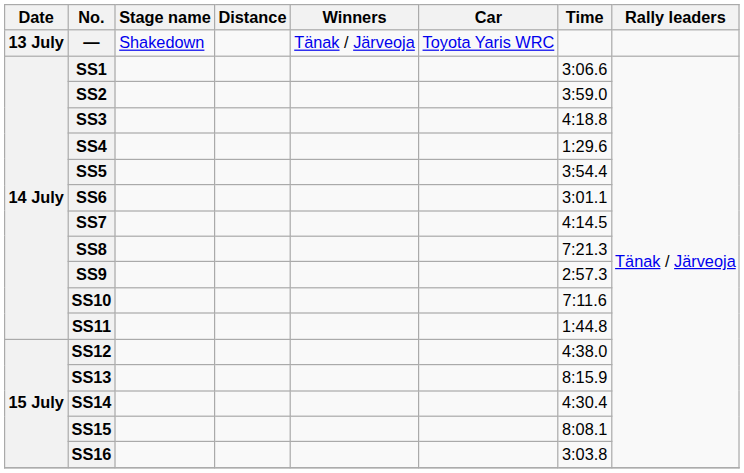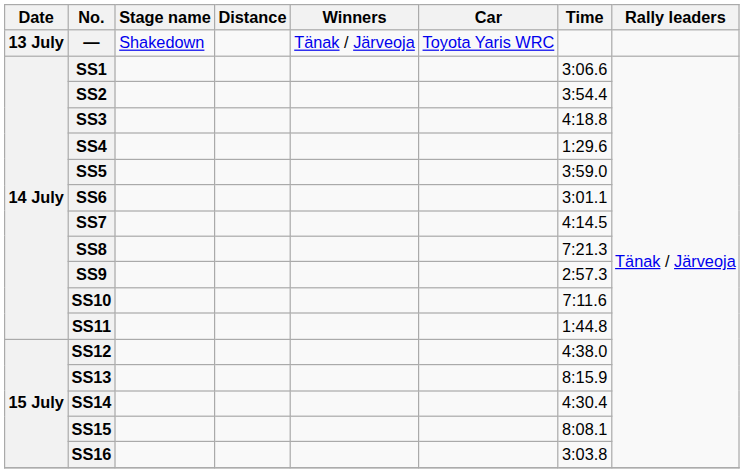(585, 94) 3:59.0 -> (585, 94) 3:54.4
(585, 171) 3:54.4 -> (585, 171) 3:59.0
